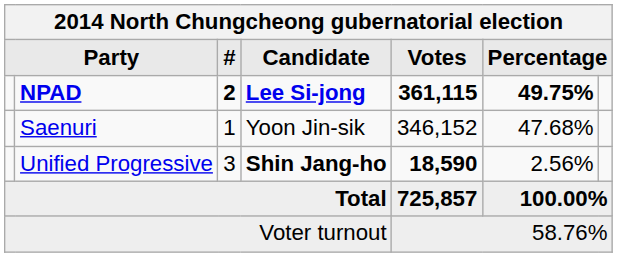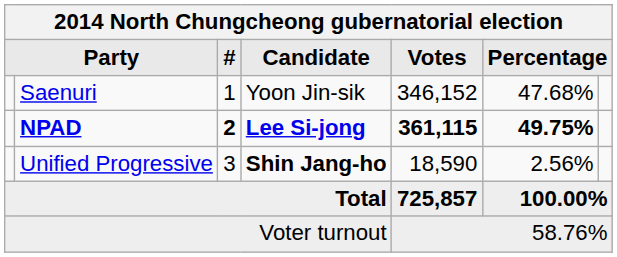rows swapped: (51, 92) <-> (58, 127)
(443, 163) bold -> (443, 163) normal
